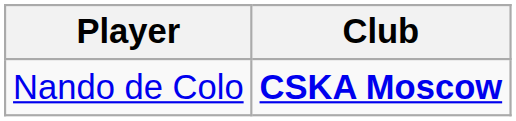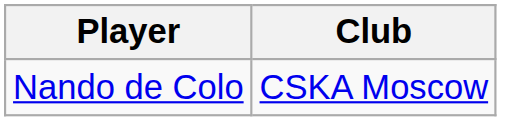(381, 86) bold -> (374, 86) normal
